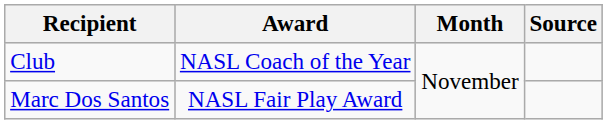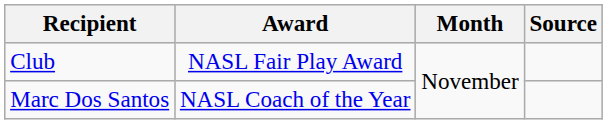(295, 61) NASL Coach of the Year -> (295, 61) NASL Fair Play Award
(295, 99) NASL Fair Play Award -> (295, 99) NASL Coach of the Year
